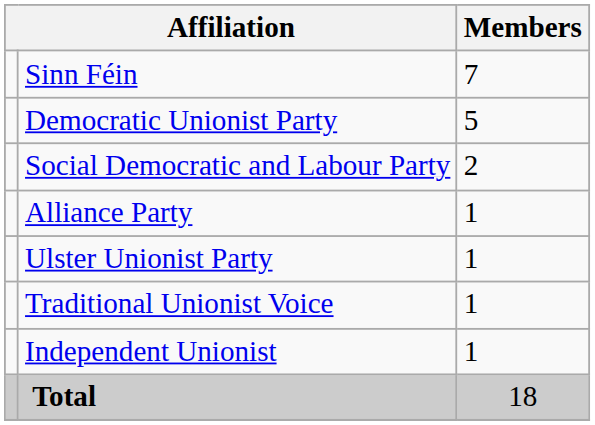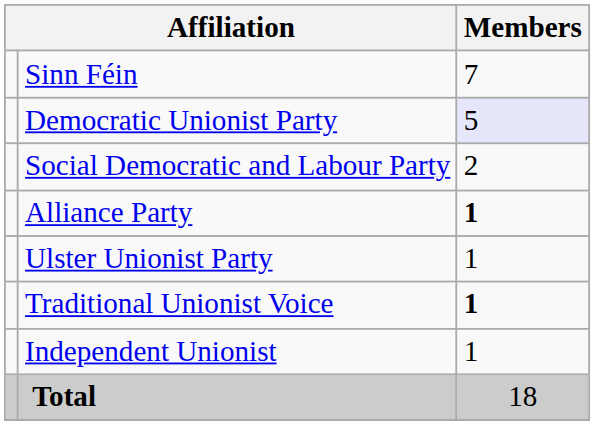(471, 119) no background -> (471, 119) lavender background
(471, 212) normal -> (471, 212) bold
(471, 304) normal -> (471, 304) bold
